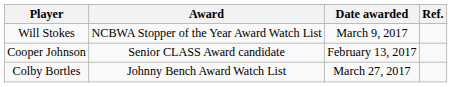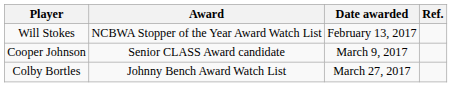(372, 33) March 9, 2017 -> (372, 33) February 13, 2017
(372, 52) February 13, 2017 -> (372, 52) March 9, 2017
